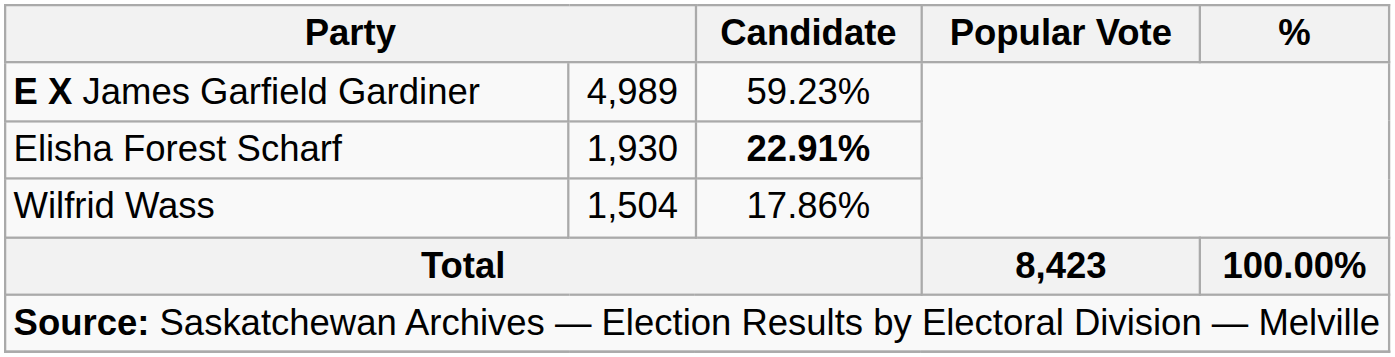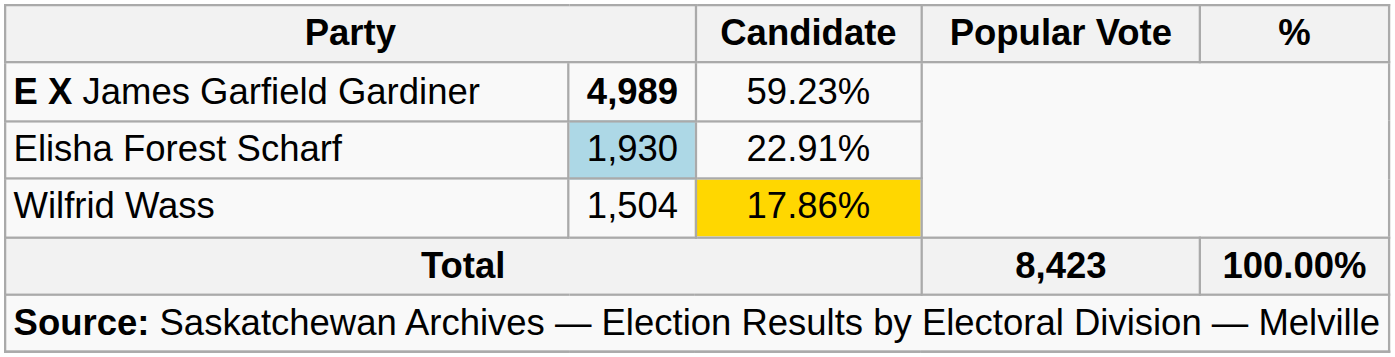(633, 91) normal -> (633, 91) bold
(633, 149) no background -> (633, 149) lightblue background
(808, 149) bold -> (808, 149) normal
(808, 206) no background -> (808, 206) gold background
